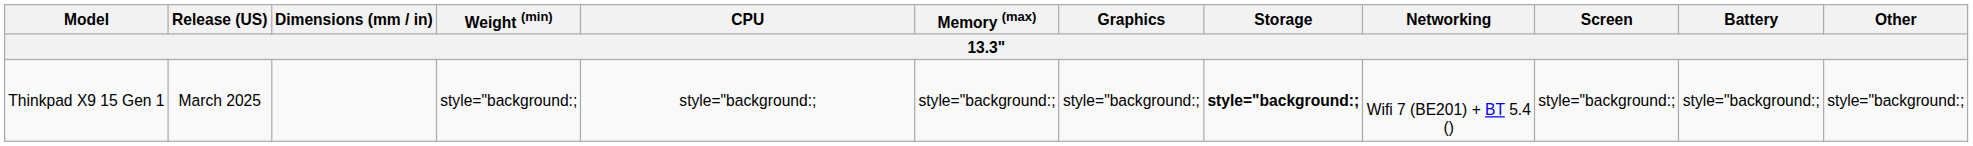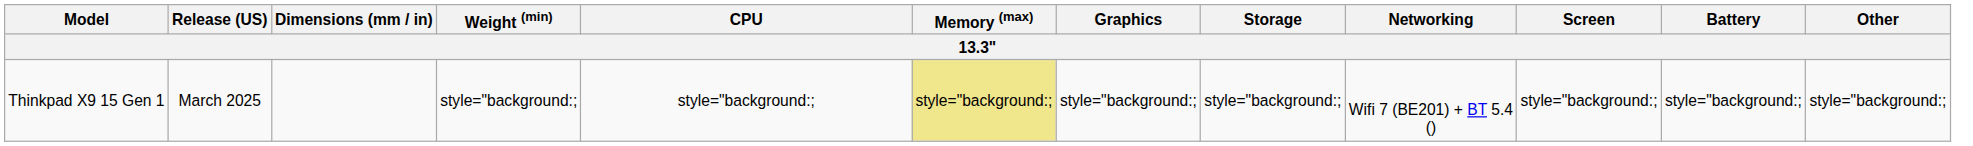(987, 100) no background -> (984, 100) khaki background
(1283, 100) bold -> (1273, 100) normal
